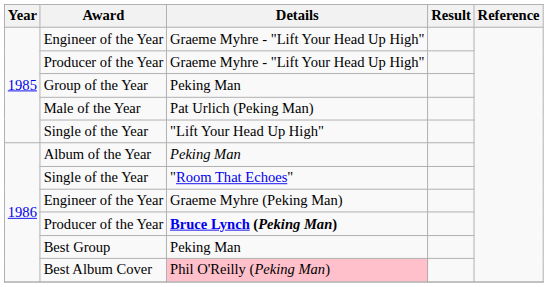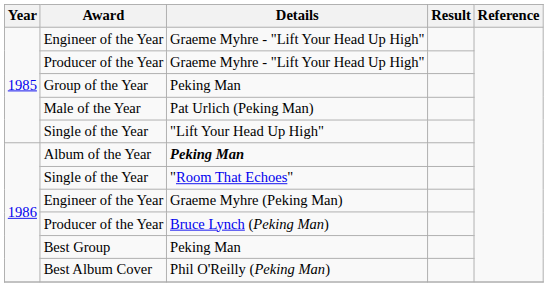(205, 154) normal -> (207, 154) bold
(254, 223) bold -> (249, 223) normal
(250, 270) pink background -> (250, 270) no background
